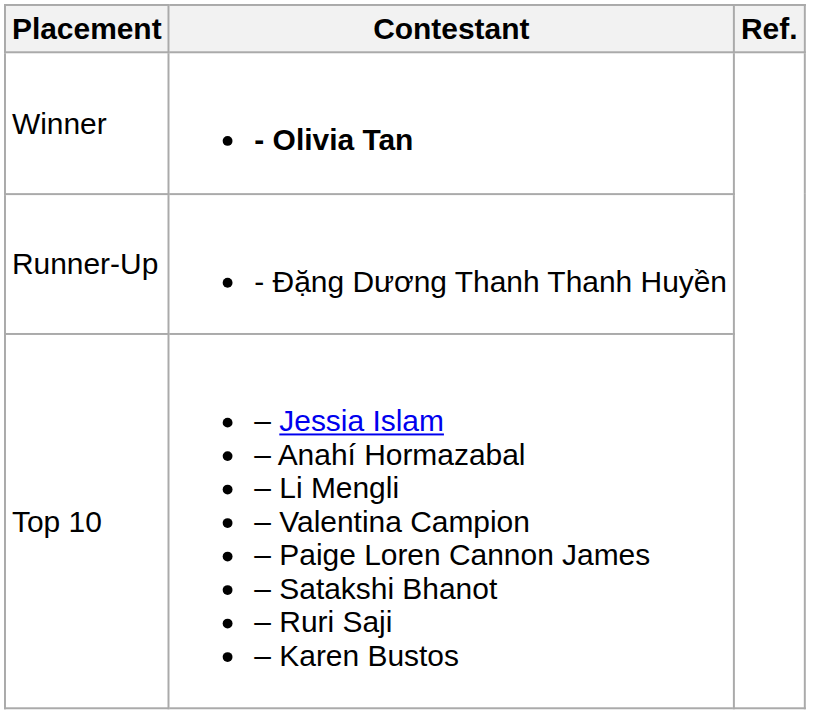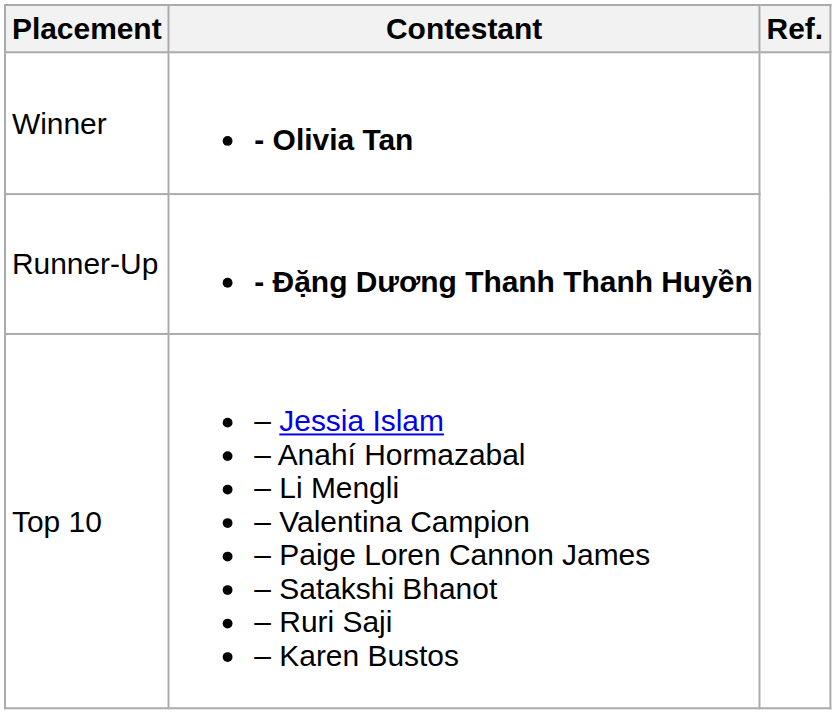(451, 280) normal -> (464, 280) bold
